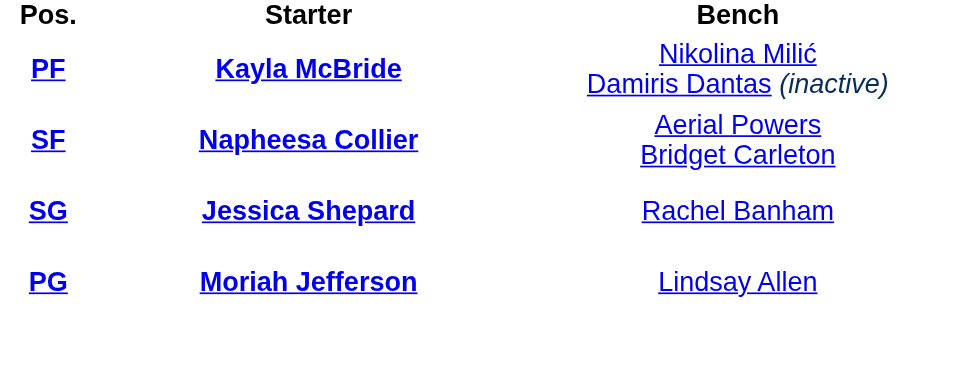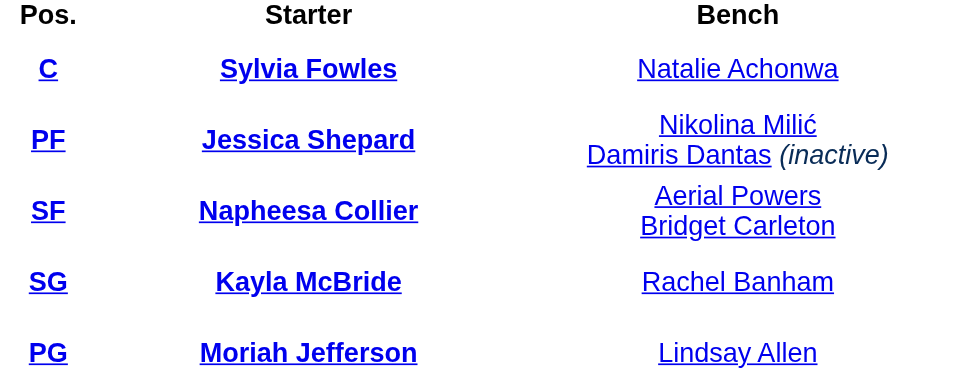+ row: (48, 69)
(309, 69) Kayla McBride -> (309, 139) Jessica Shepard
(309, 210) Jessica Shepard -> (309, 281) Kayla McBride
